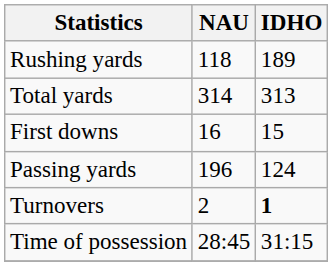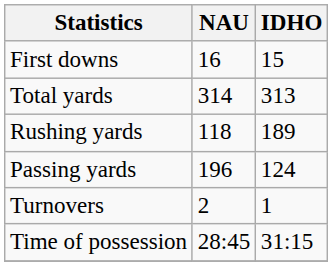rows swapped: (64, 132) <-> (76, 59)
(267, 205) bold -> (267, 205) normal
